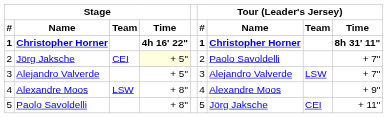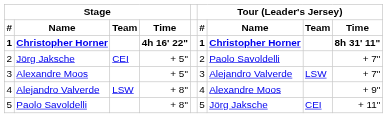(179, 58) lightyellow background -> (179, 58) no background
(58, 74) Alejandro Valverde -> (52, 74) Alexandre Moos
(52, 89) Alexandre Moos -> (58, 89) Alejandro Valverde
